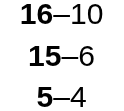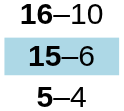(62, 56) no background -> (62, 56) lightblue background
